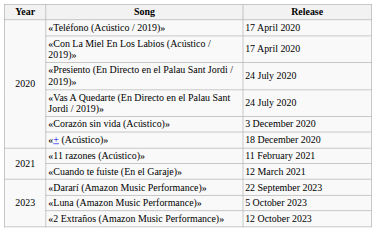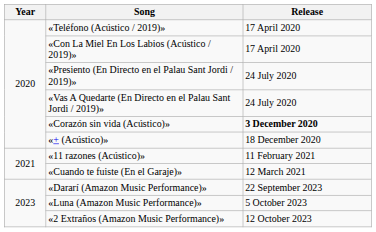(280, 124) normal -> (281, 124) bold
